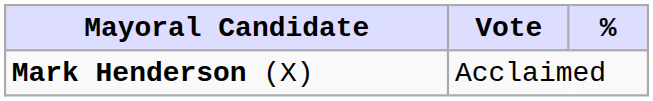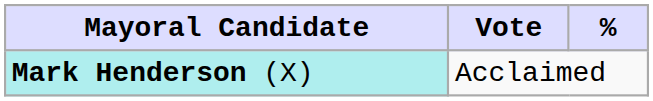(163, 73) no background -> (163, 73) paleturquoise background
